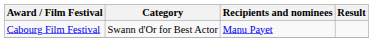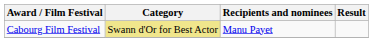(163, 29) no background -> (163, 29) khaki background
